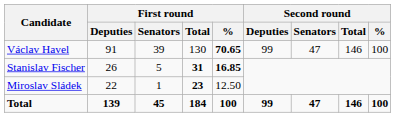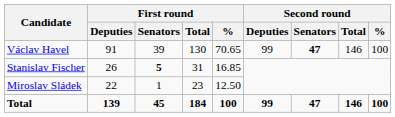(228, 49) bold -> (228, 49) normal
(315, 49) normal -> (315, 49) bold
(159, 67) normal -> (159, 67) bold
(198, 67) bold -> (198, 67) normal
(228, 67) bold -> (228, 67) normal
(198, 85) bold -> (198, 85) normal
